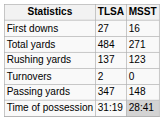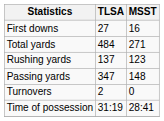rows swapped: (38, 92) <-> (29, 76)
(141, 108) lightgrey background -> (141, 108) no background
